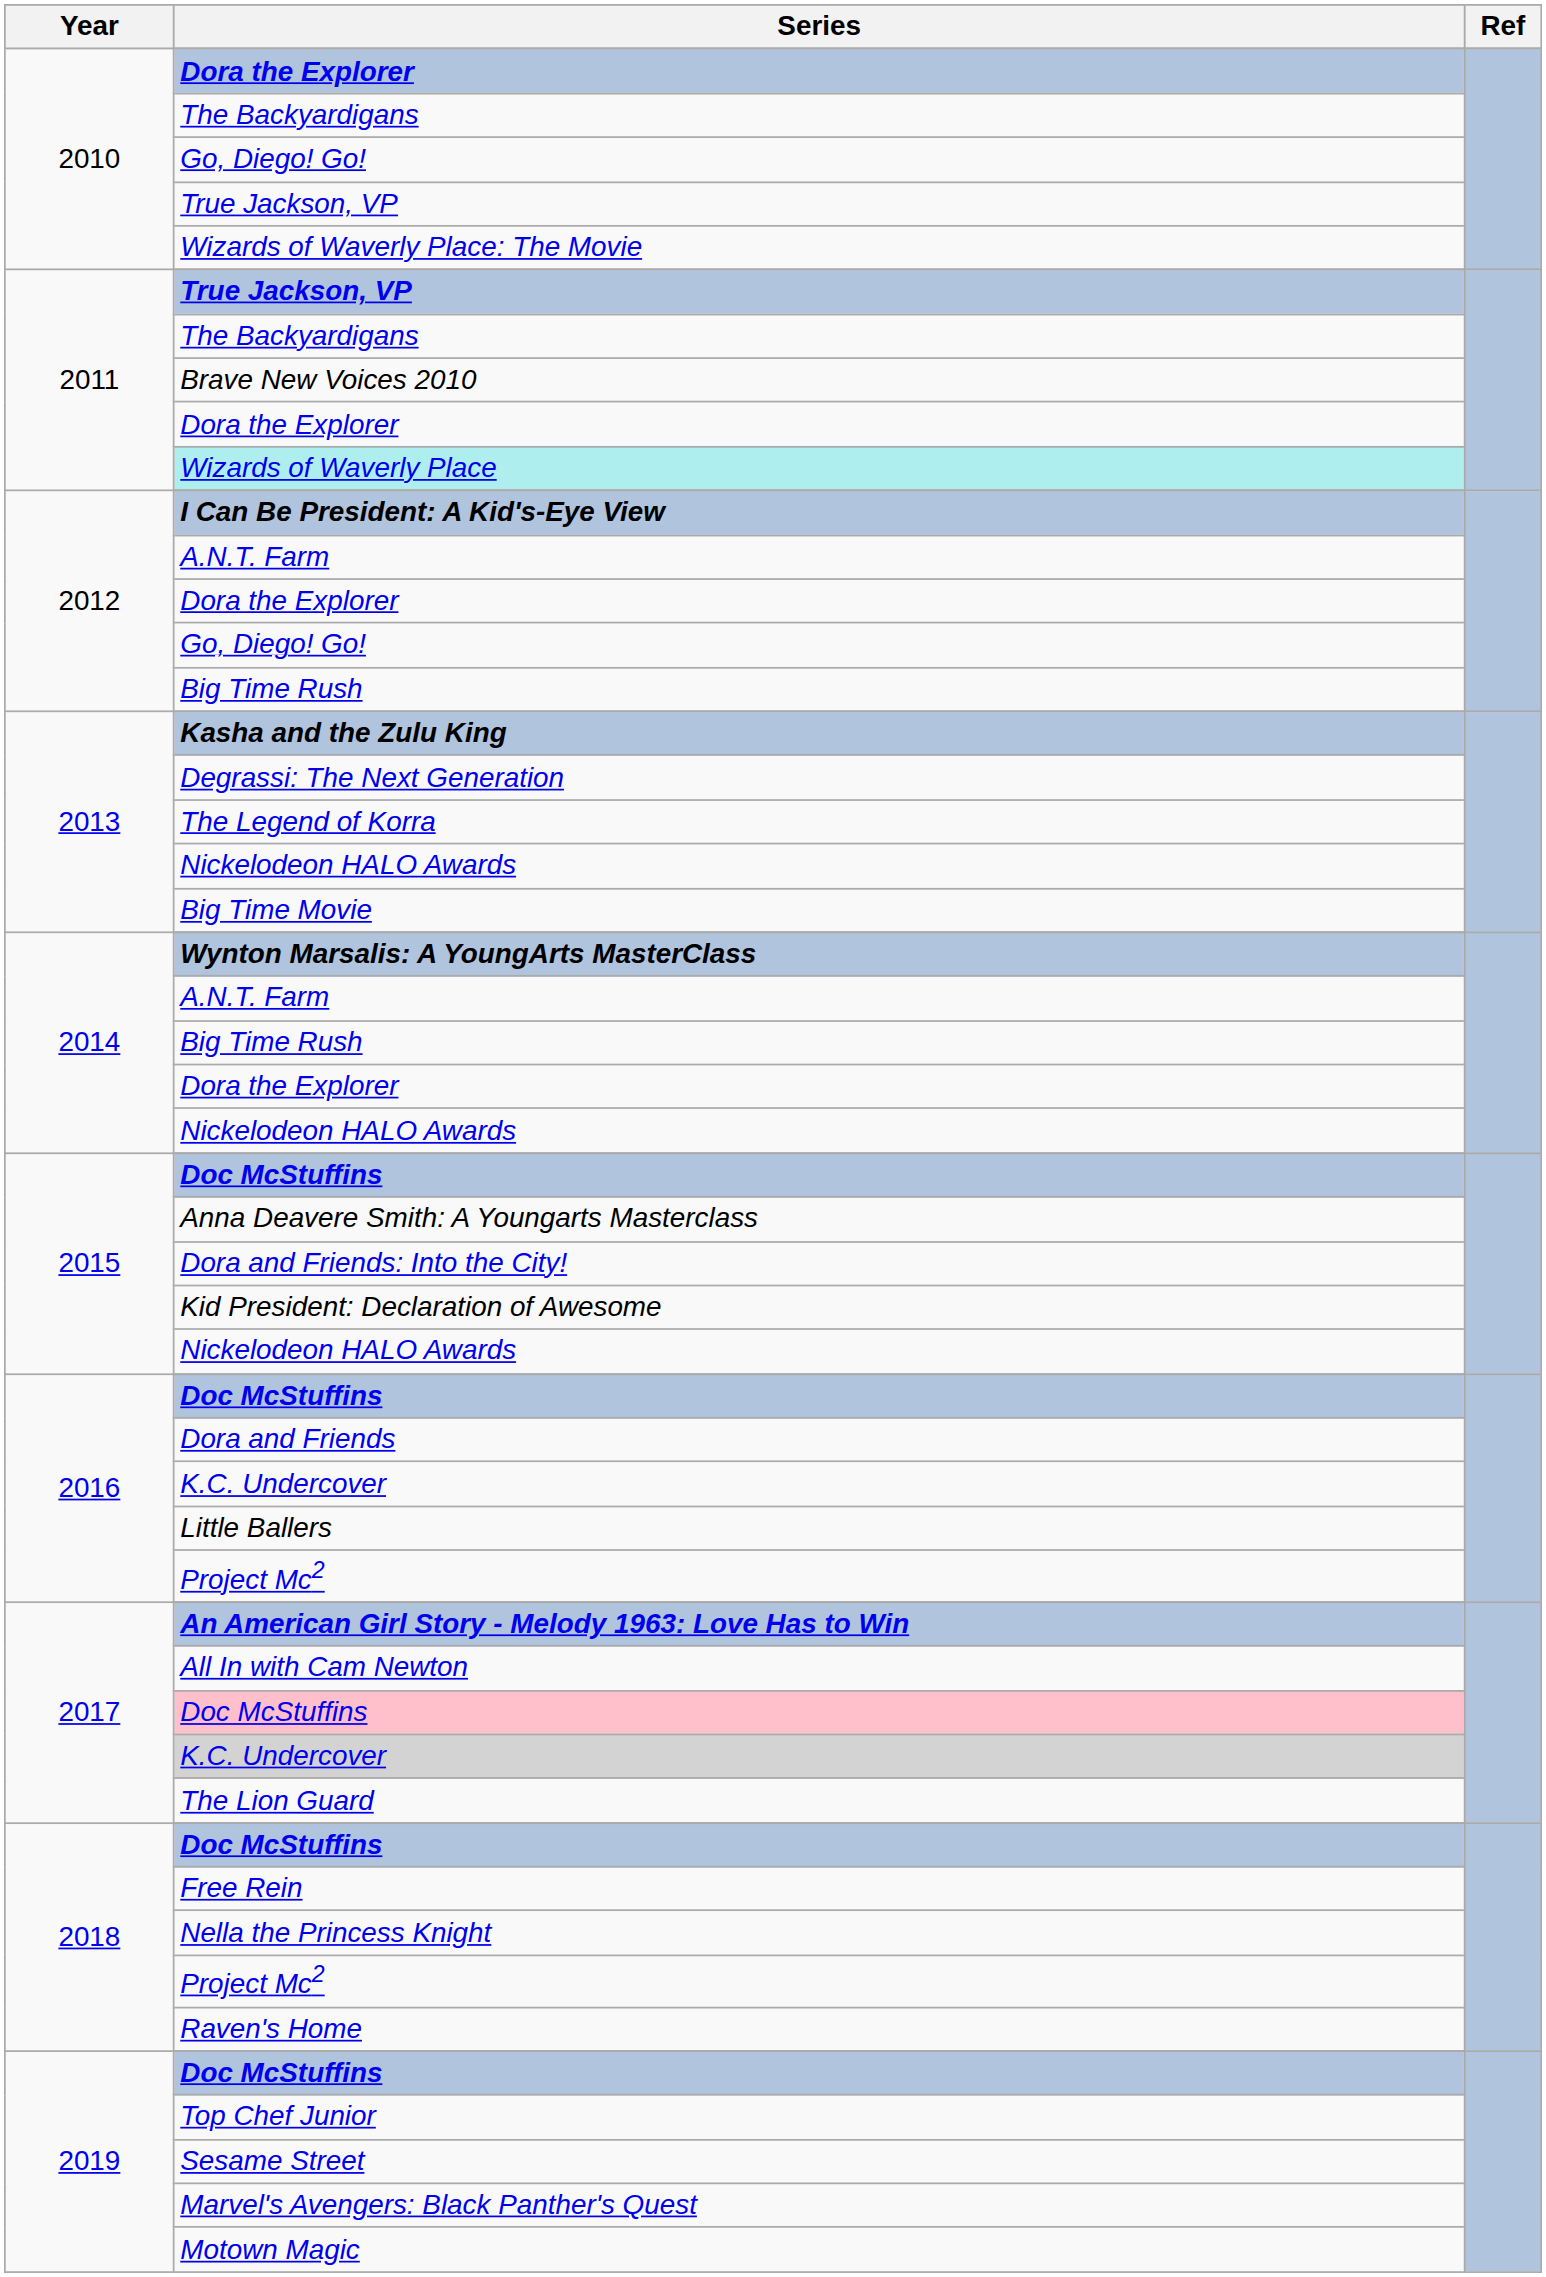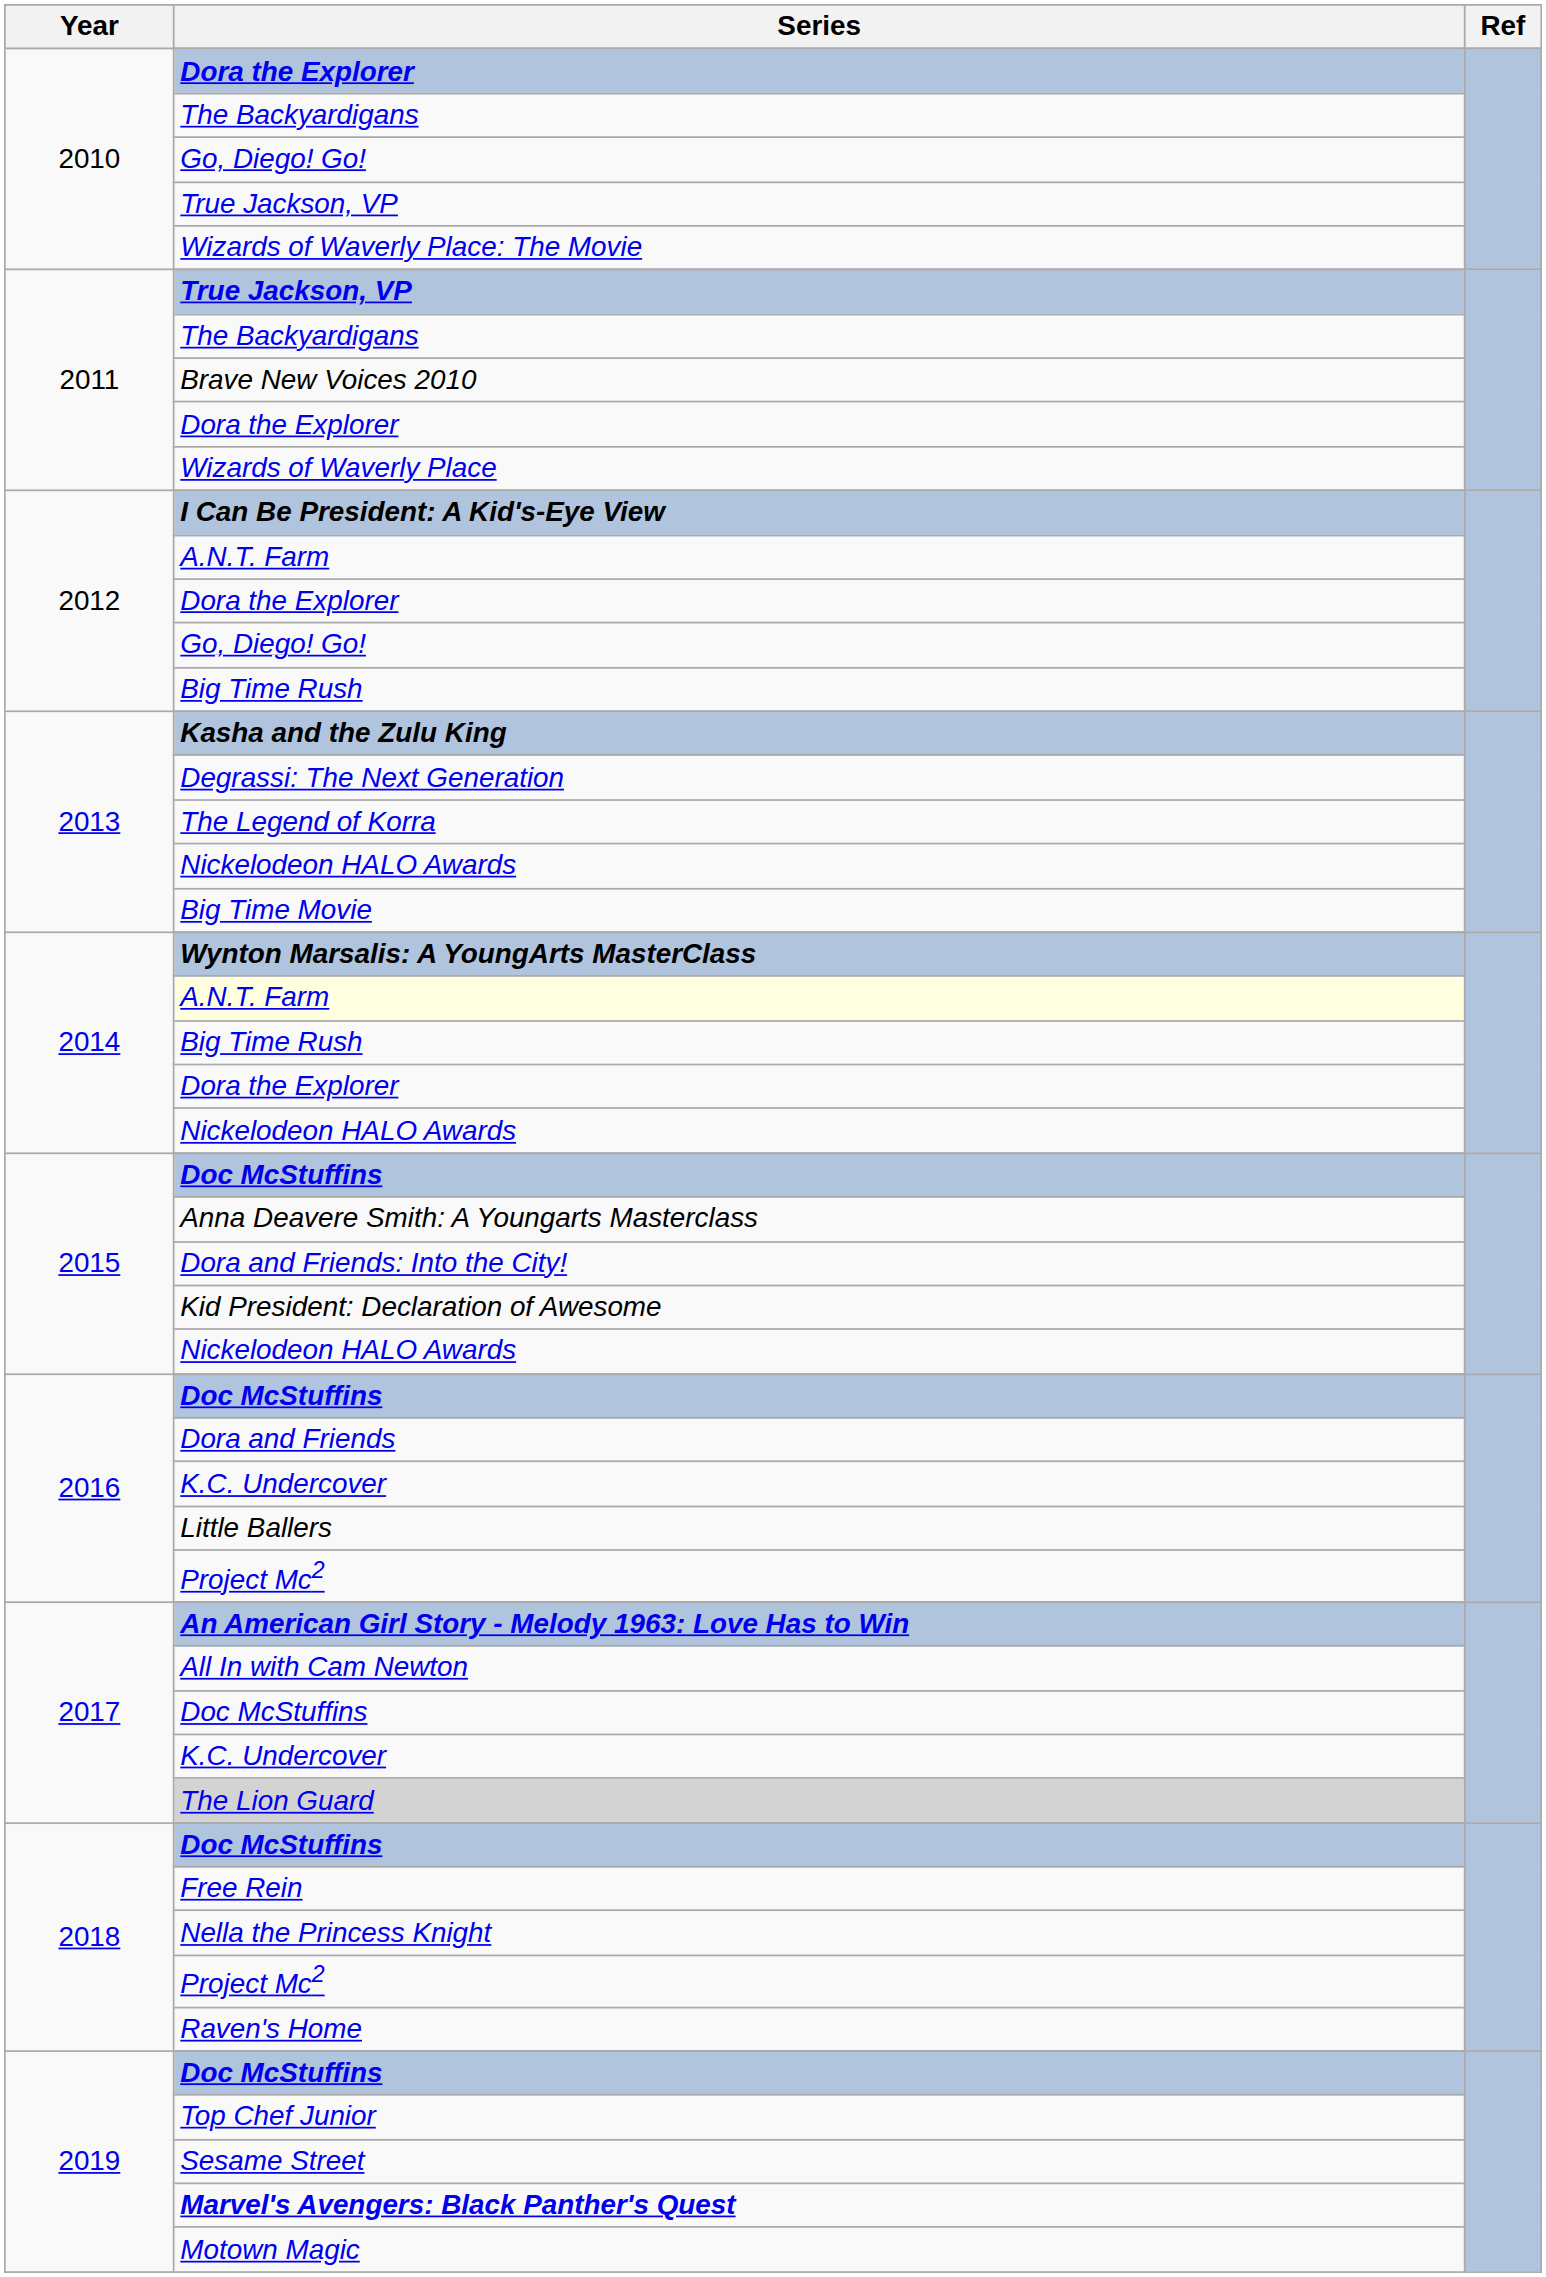(338, 468) paleturquoise background -> (338, 468) no background
(255, 997) no background -> (255, 997) lightyellow background
(274, 1711) pink background -> (274, 1711) no background
(283, 1756) lightgrey background -> (283, 1756) no background
(277, 1800) no background -> (277, 1800) lightgrey background
(439, 2205) normal -> (458, 2205) bold
